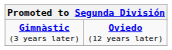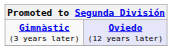(125, 33) no background -> (125, 33) lavender background
